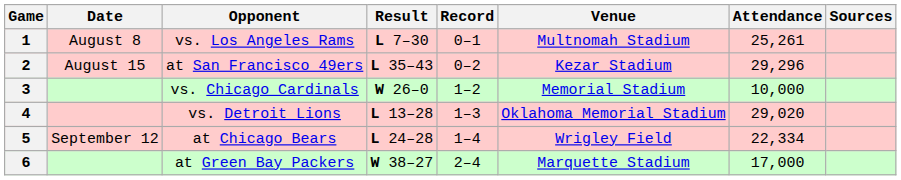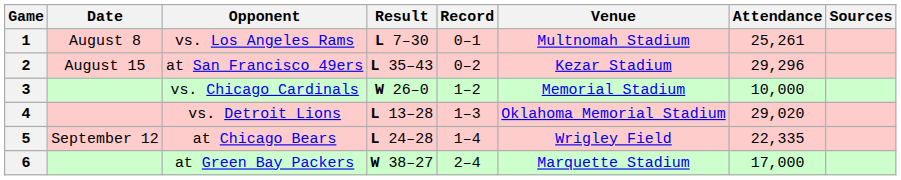(778, 139) 22,334 -> (778, 139) 22,335
